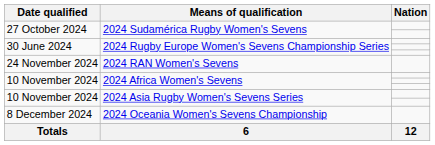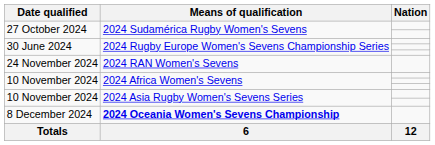(215, 115) normal -> (221, 115) bold
